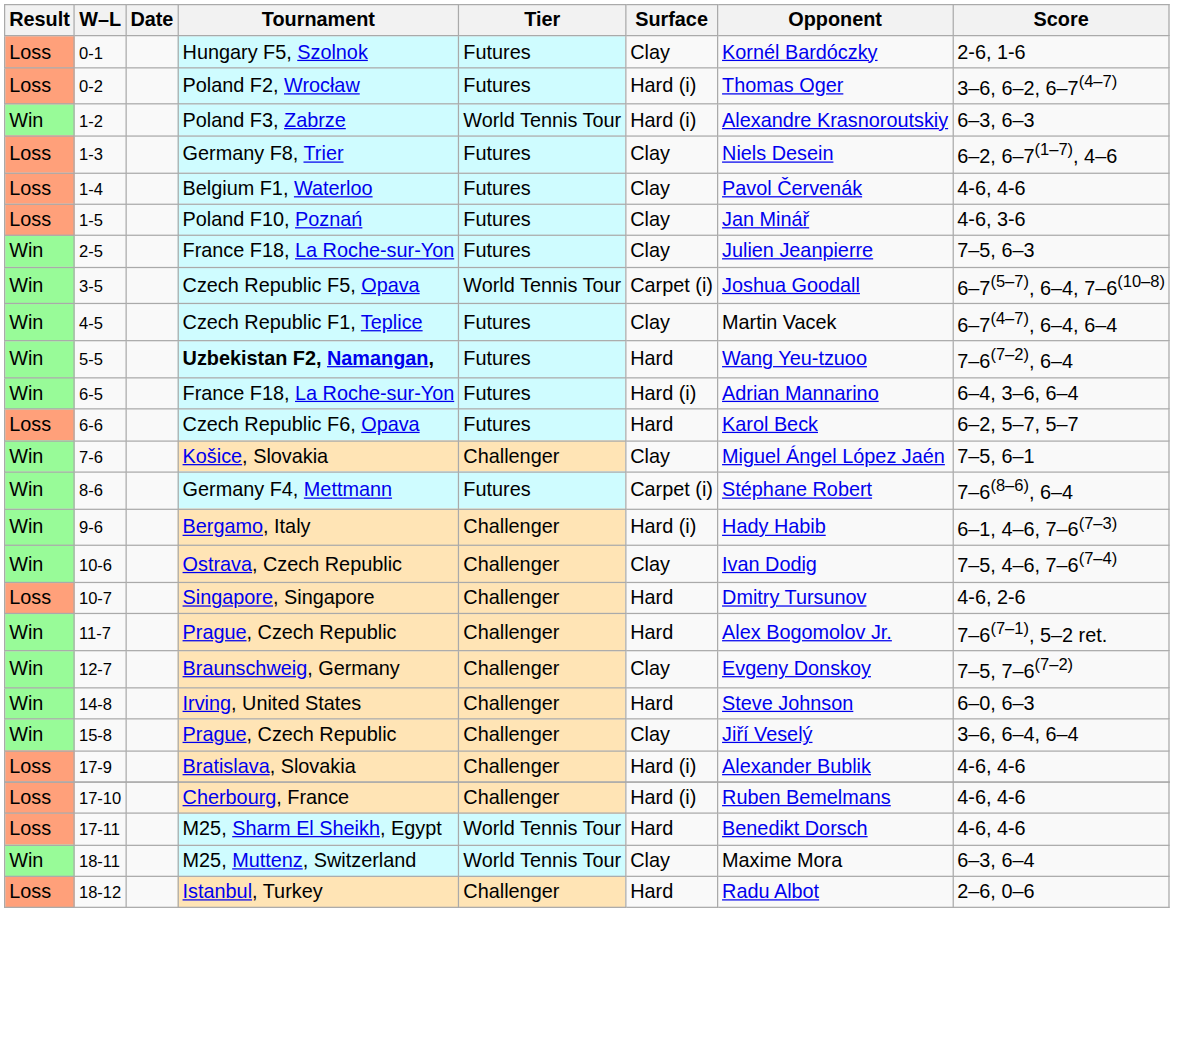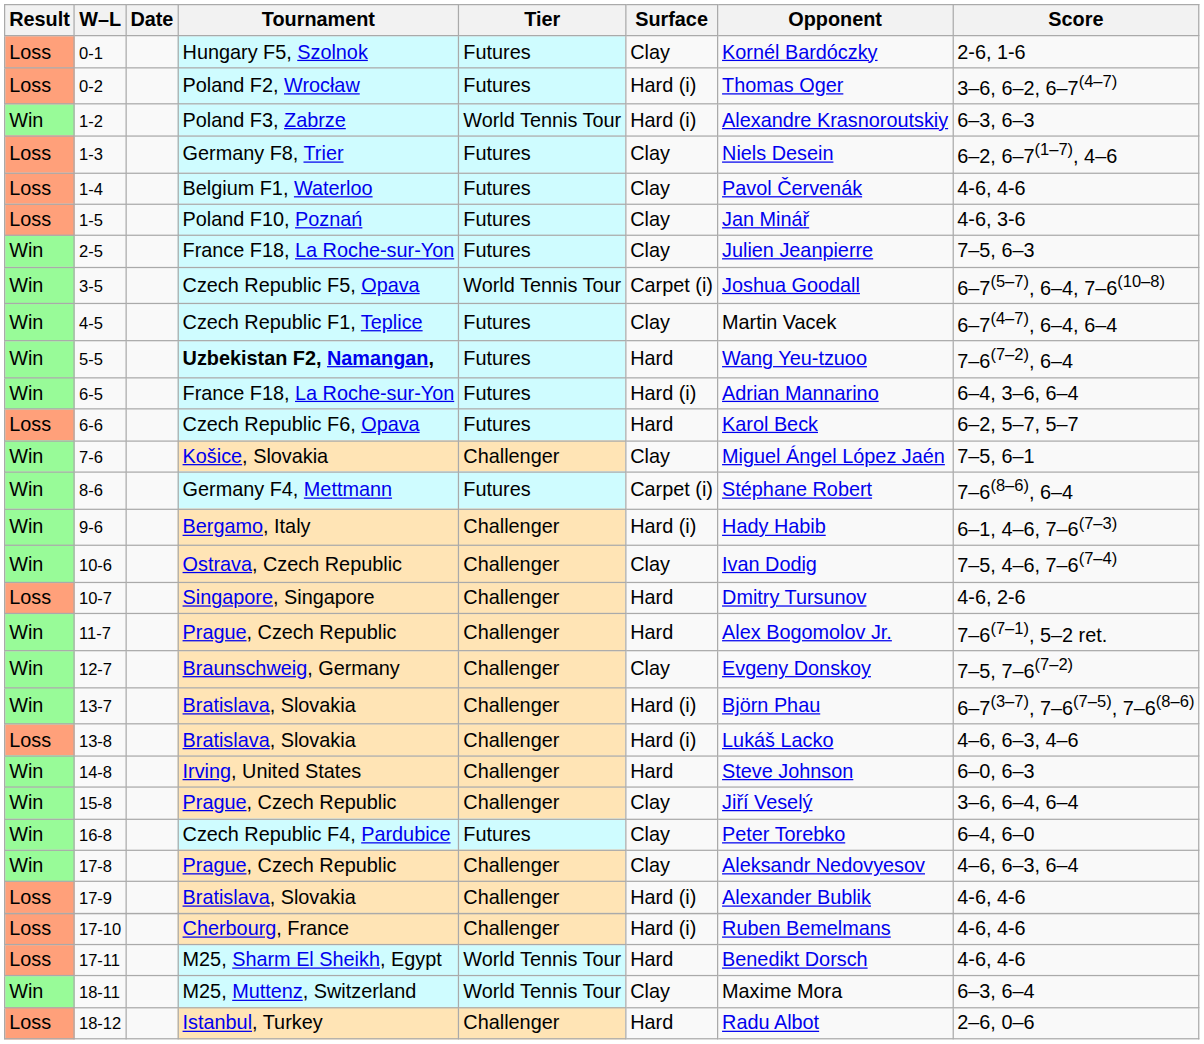+ row: (96, 707)
+ row: (96, 741)
+ row: (96, 835)
+ row: (96, 867)
